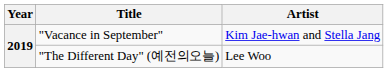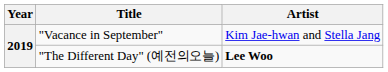(248, 56) normal -> (249, 56) bold
